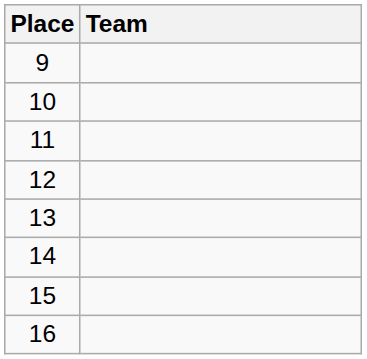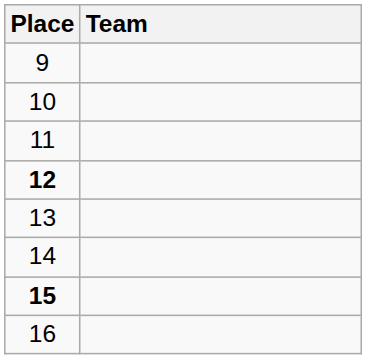(42, 179) normal -> (42, 179) bold
(42, 295) normal -> (42, 295) bold
